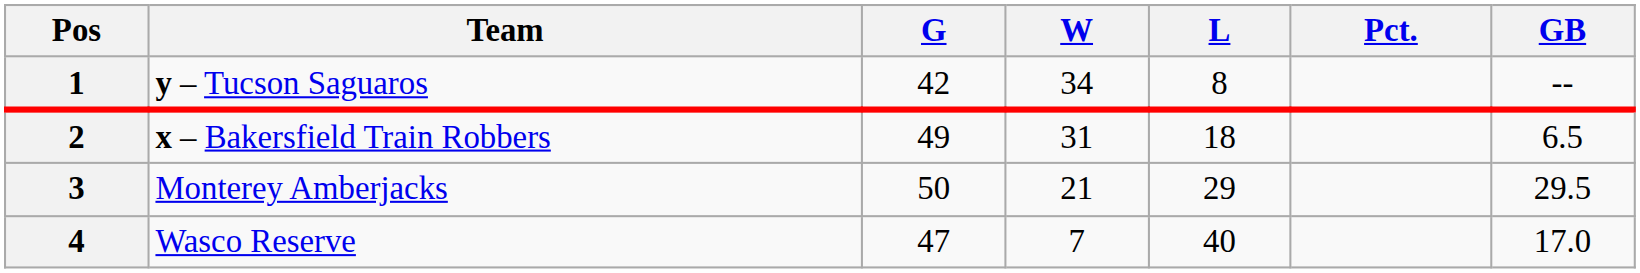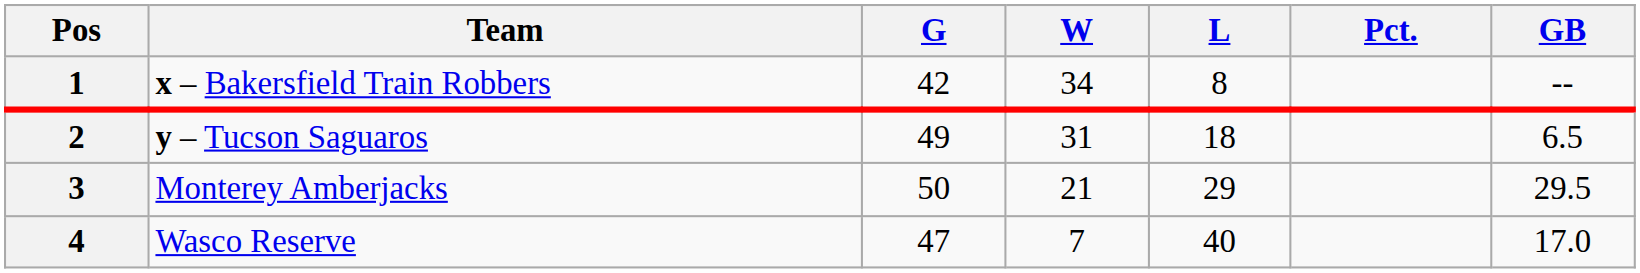(292, 82) y – Tucson Saguaros -> (353, 82) x – Bakersfield Train Robbers
(353, 136) x – Bakersfield Train Robbers -> (292, 136) y – Tucson Saguaros
